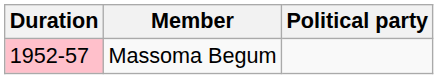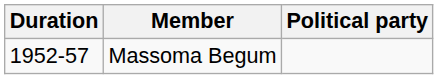(49, 55) pink background -> (49, 55) no background
